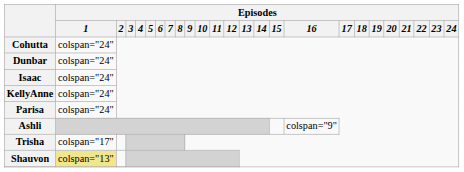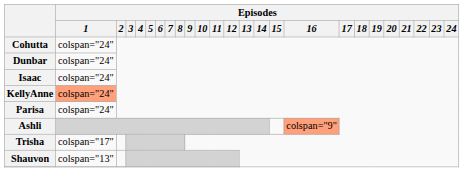(86, 93) no background -> (86, 93) lightsalmon background
(312, 126) no background -> (312, 126) lightsalmon background
(86, 158) khaki background -> (86, 158) no background
